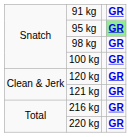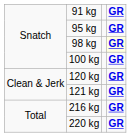(116, 28) lightgreen background -> (116, 28) no background
(116, 44) no background -> (116, 44) lightyellow background
